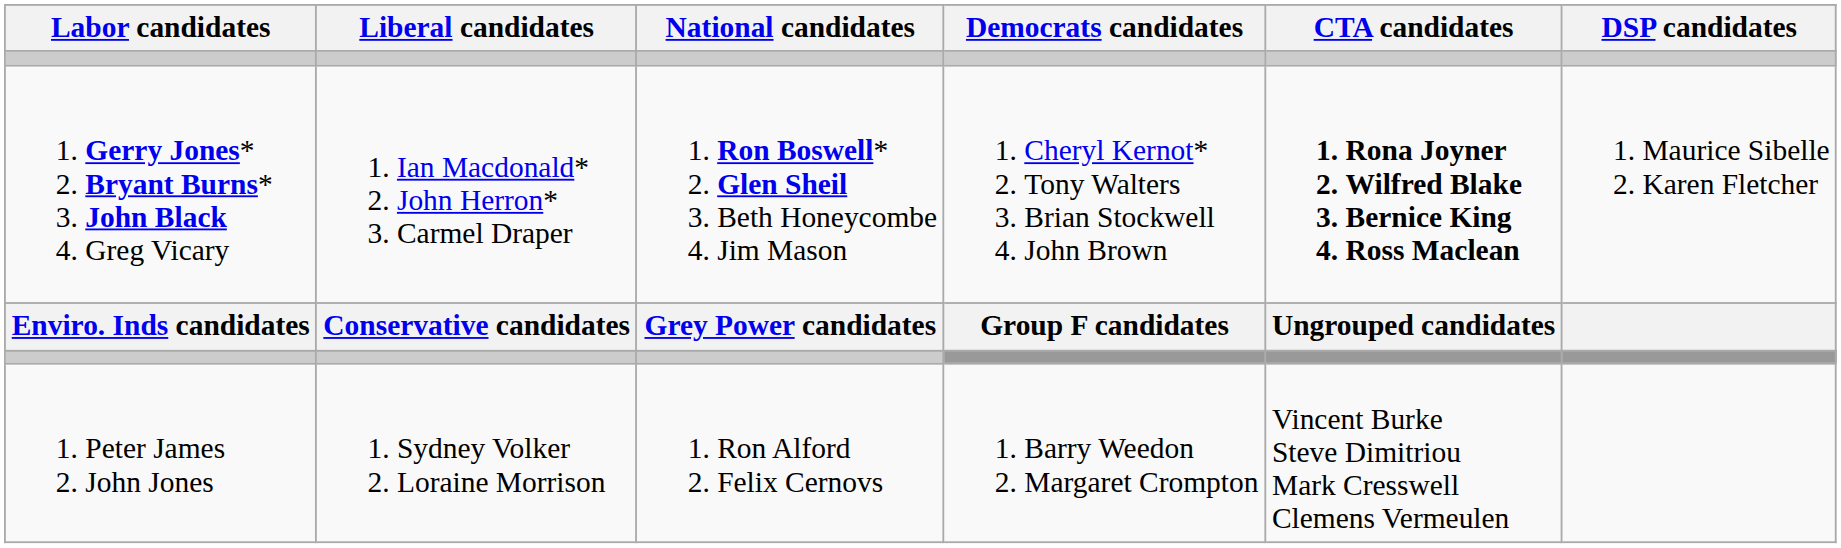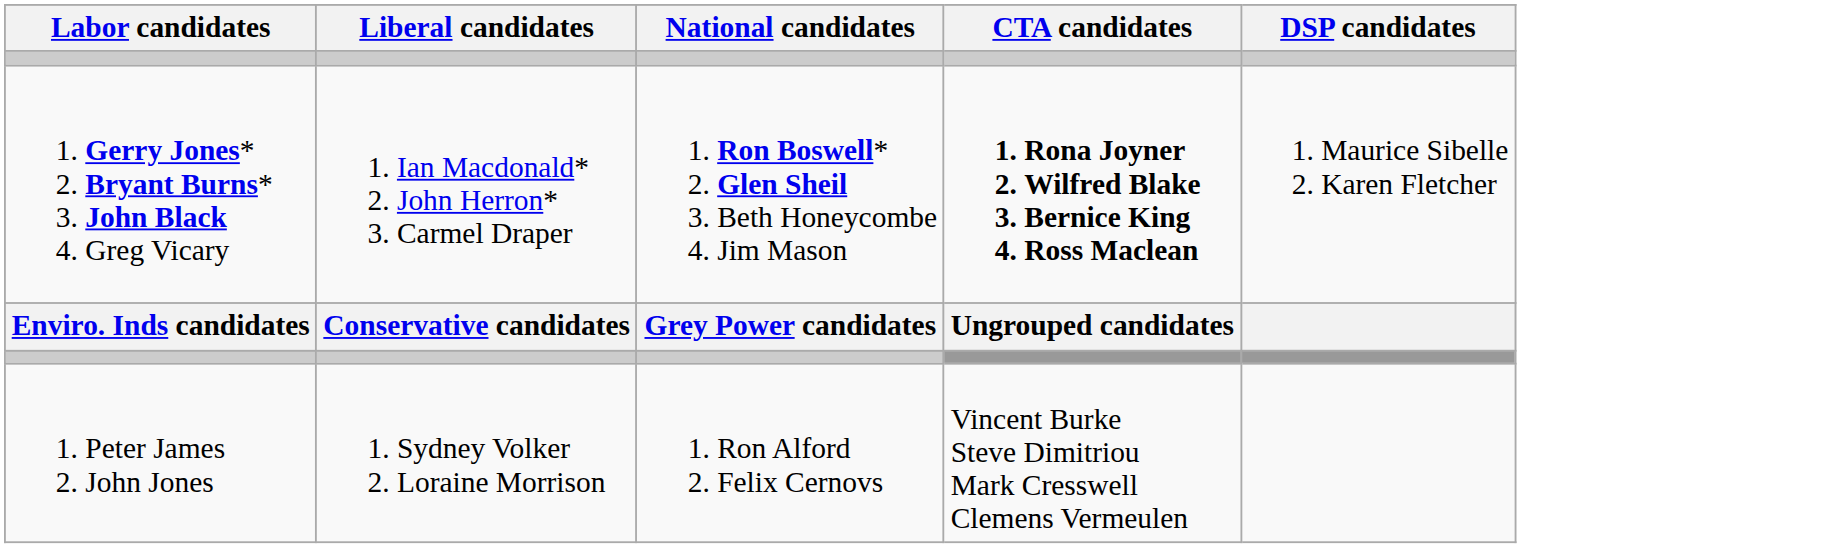- column: (1105, 27)
